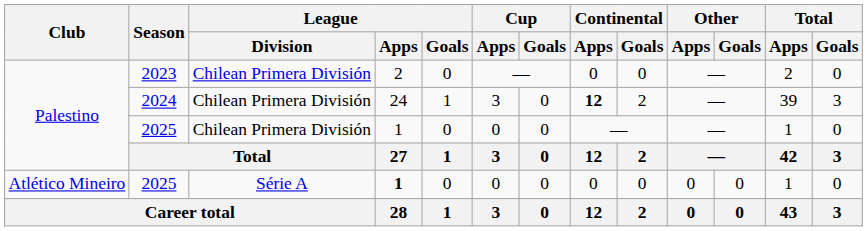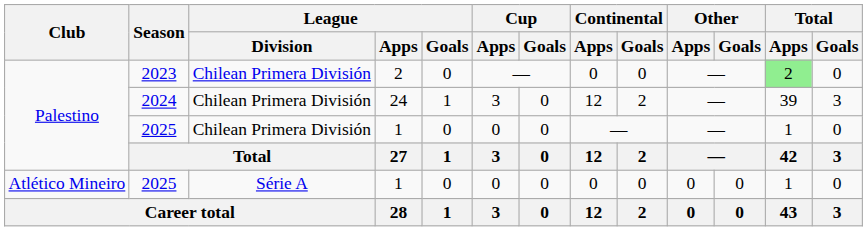(788, 73) no background -> (788, 73) lightgreen background
(593, 101) bold -> (593, 101) normal
(398, 184) bold -> (398, 184) normal
